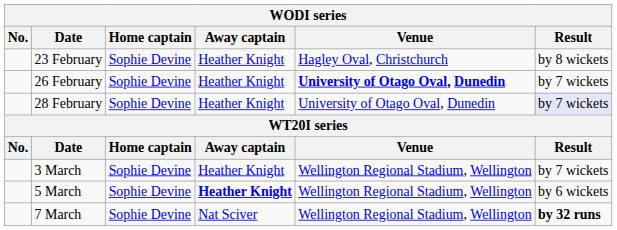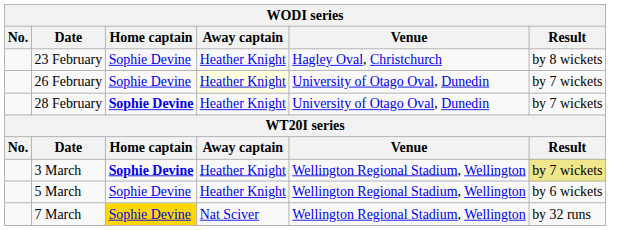(241, 81) no background -> (243, 81) lightyellow background
(402, 81) bold -> (391, 81) normal
(150, 103) normal -> (151, 103) bold
(573, 103) lavender background -> (567, 103) no background
(150, 170) normal -> (151, 170) bold
(573, 170) no background -> (567, 170) khaki background
(245, 192) bold -> (243, 192) normal
(150, 214) no background -> (150, 214) gold background
(569, 214) bold -> (562, 214) normal
